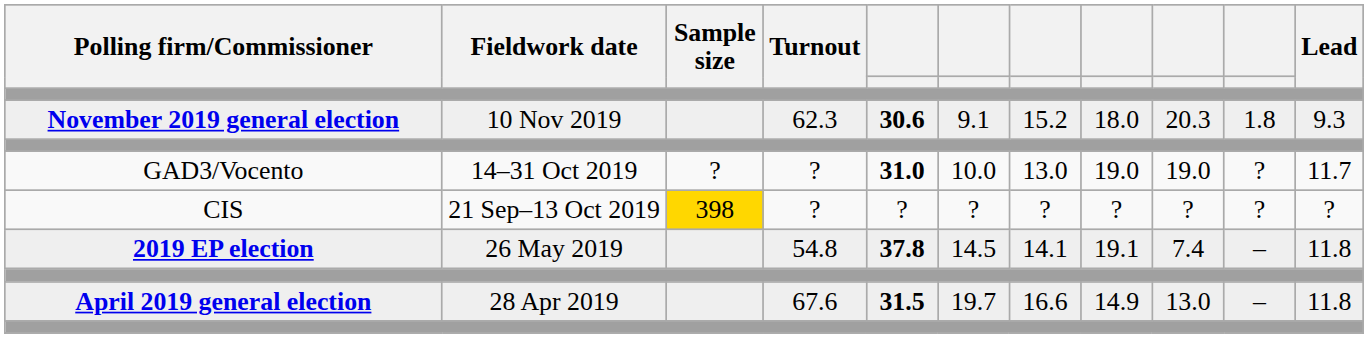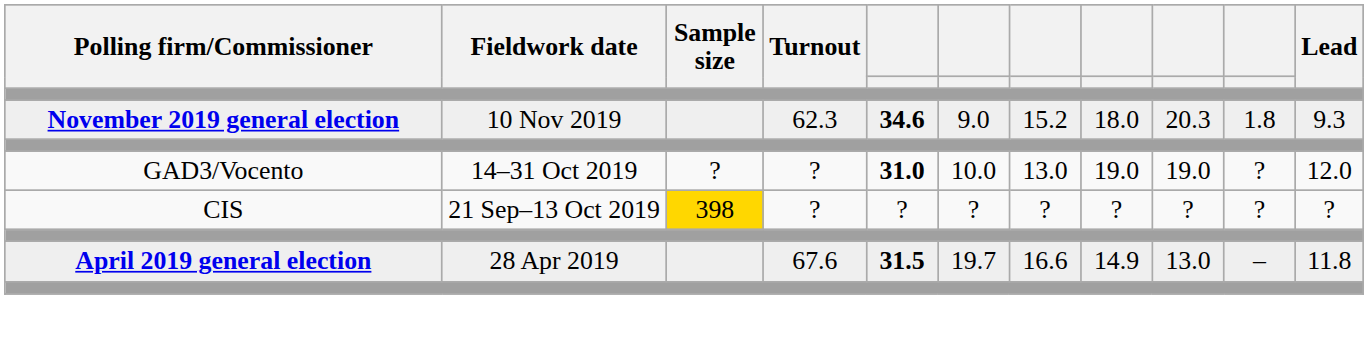(902, 119) 30.6 -> (902, 119) 34.6
(974, 119) 9.1 -> (974, 119) 9.0
(1329, 170) 11.7 -> (1329, 170) 12.0
- row: (223, 249)
